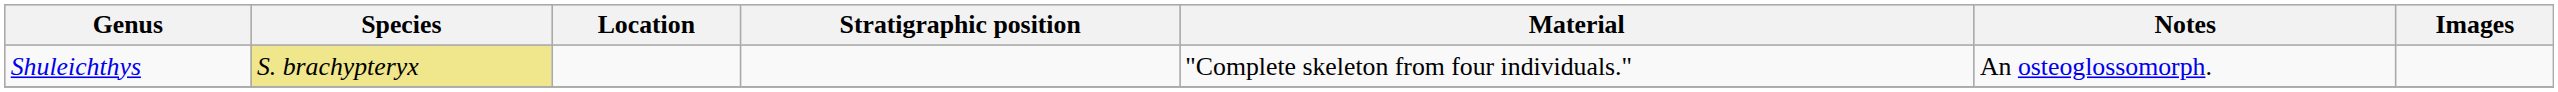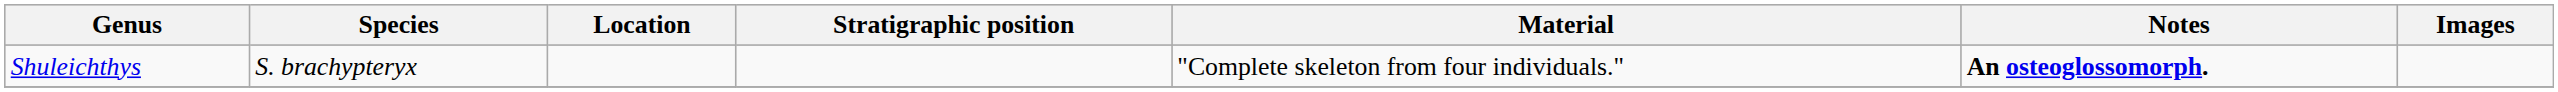(338, 65) khaki background -> (336, 65) no background
(2096, 65) normal -> (2088, 65) bold
